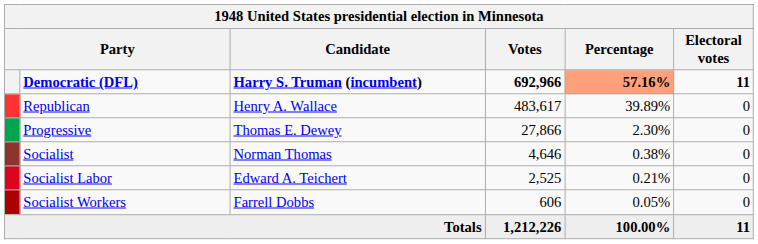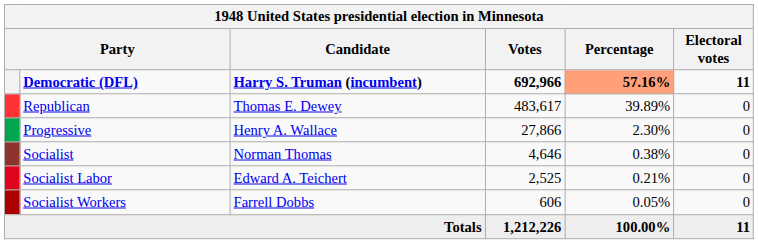(285, 106) Henry A. Wallace -> (288, 106) Thomas E. Dewey
(288, 130) Thomas E. Dewey -> (285, 130) Henry A. Wallace
